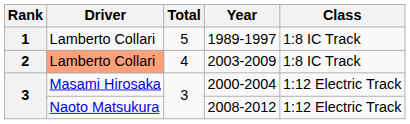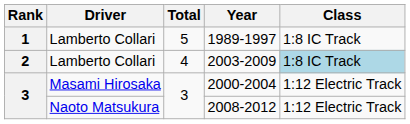(102, 61) lightsalmon background -> (102, 61) no background
(322, 61) no background -> (322, 61) lightblue background
